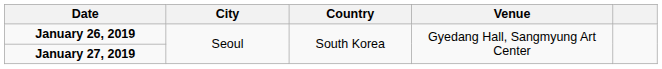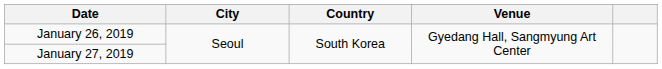(85, 34) bold -> (85, 34) normal
(85, 53) bold -> (85, 53) normal
